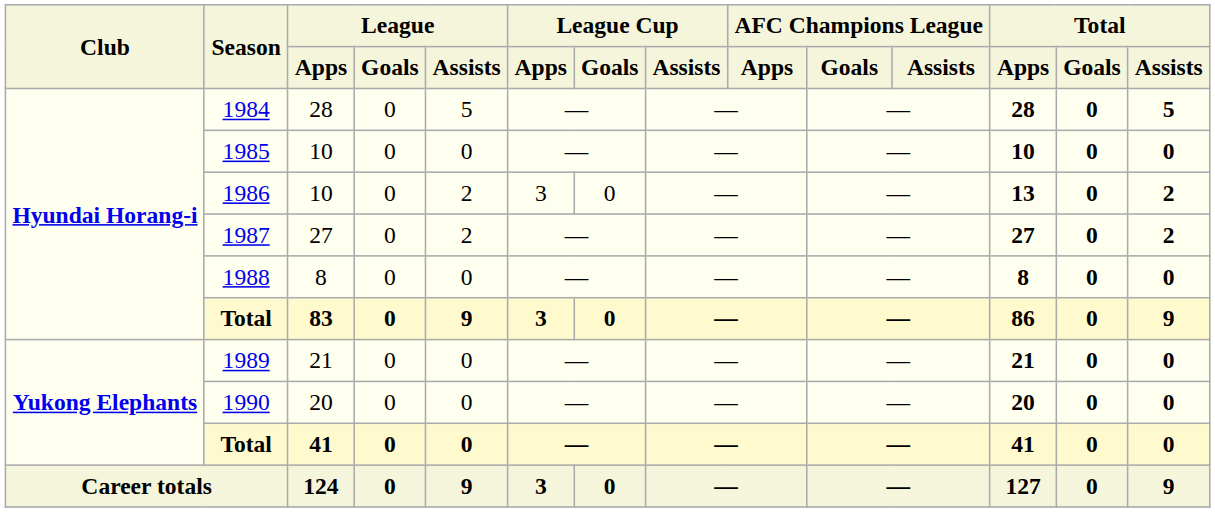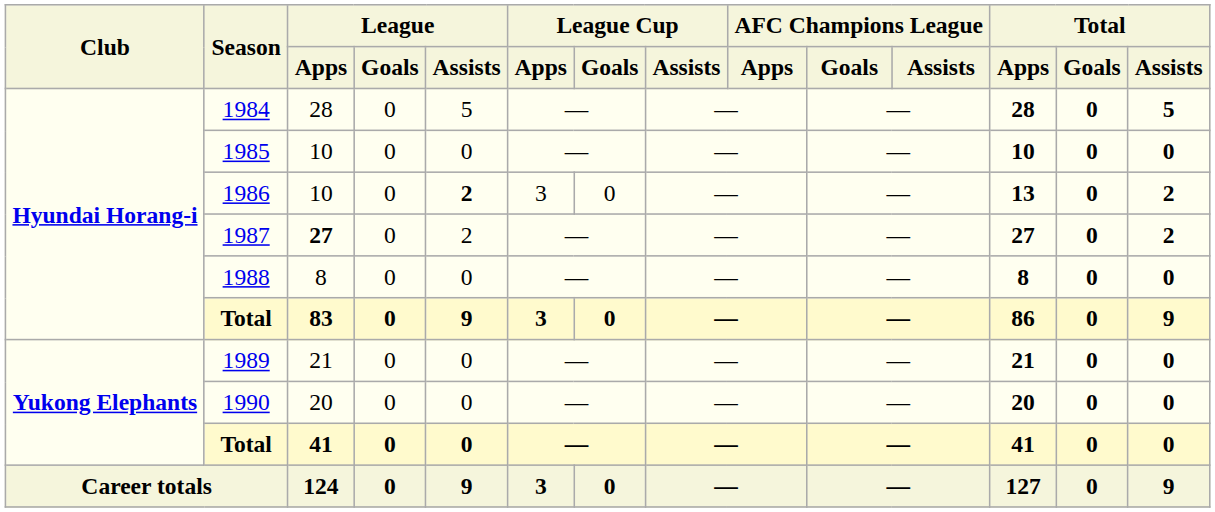(467, 192) normal -> (467, 192) bold
(321, 234) normal -> (321, 234) bold
